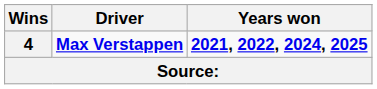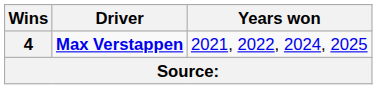(279, 44) bold -> (279, 44) normal
